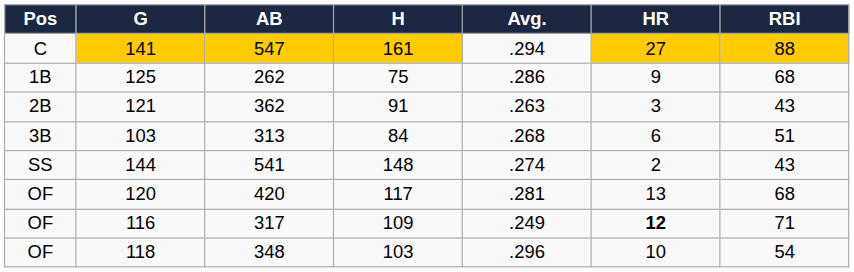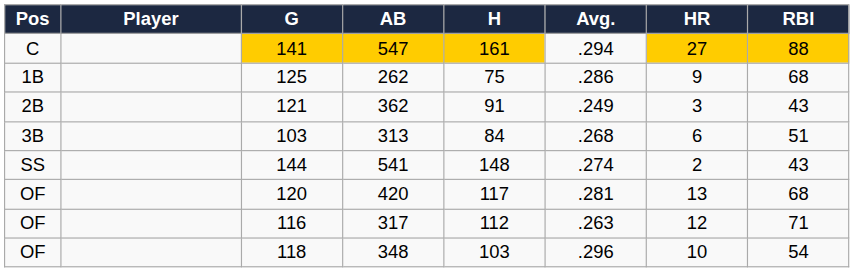+ column: (151, 19)
(527, 106) .263 -> (596, 106) .249
(398, 223) 109 -> (494, 223) 112
(527, 223) .249 -> (596, 223) .263
(656, 223) bold -> (697, 223) normal
